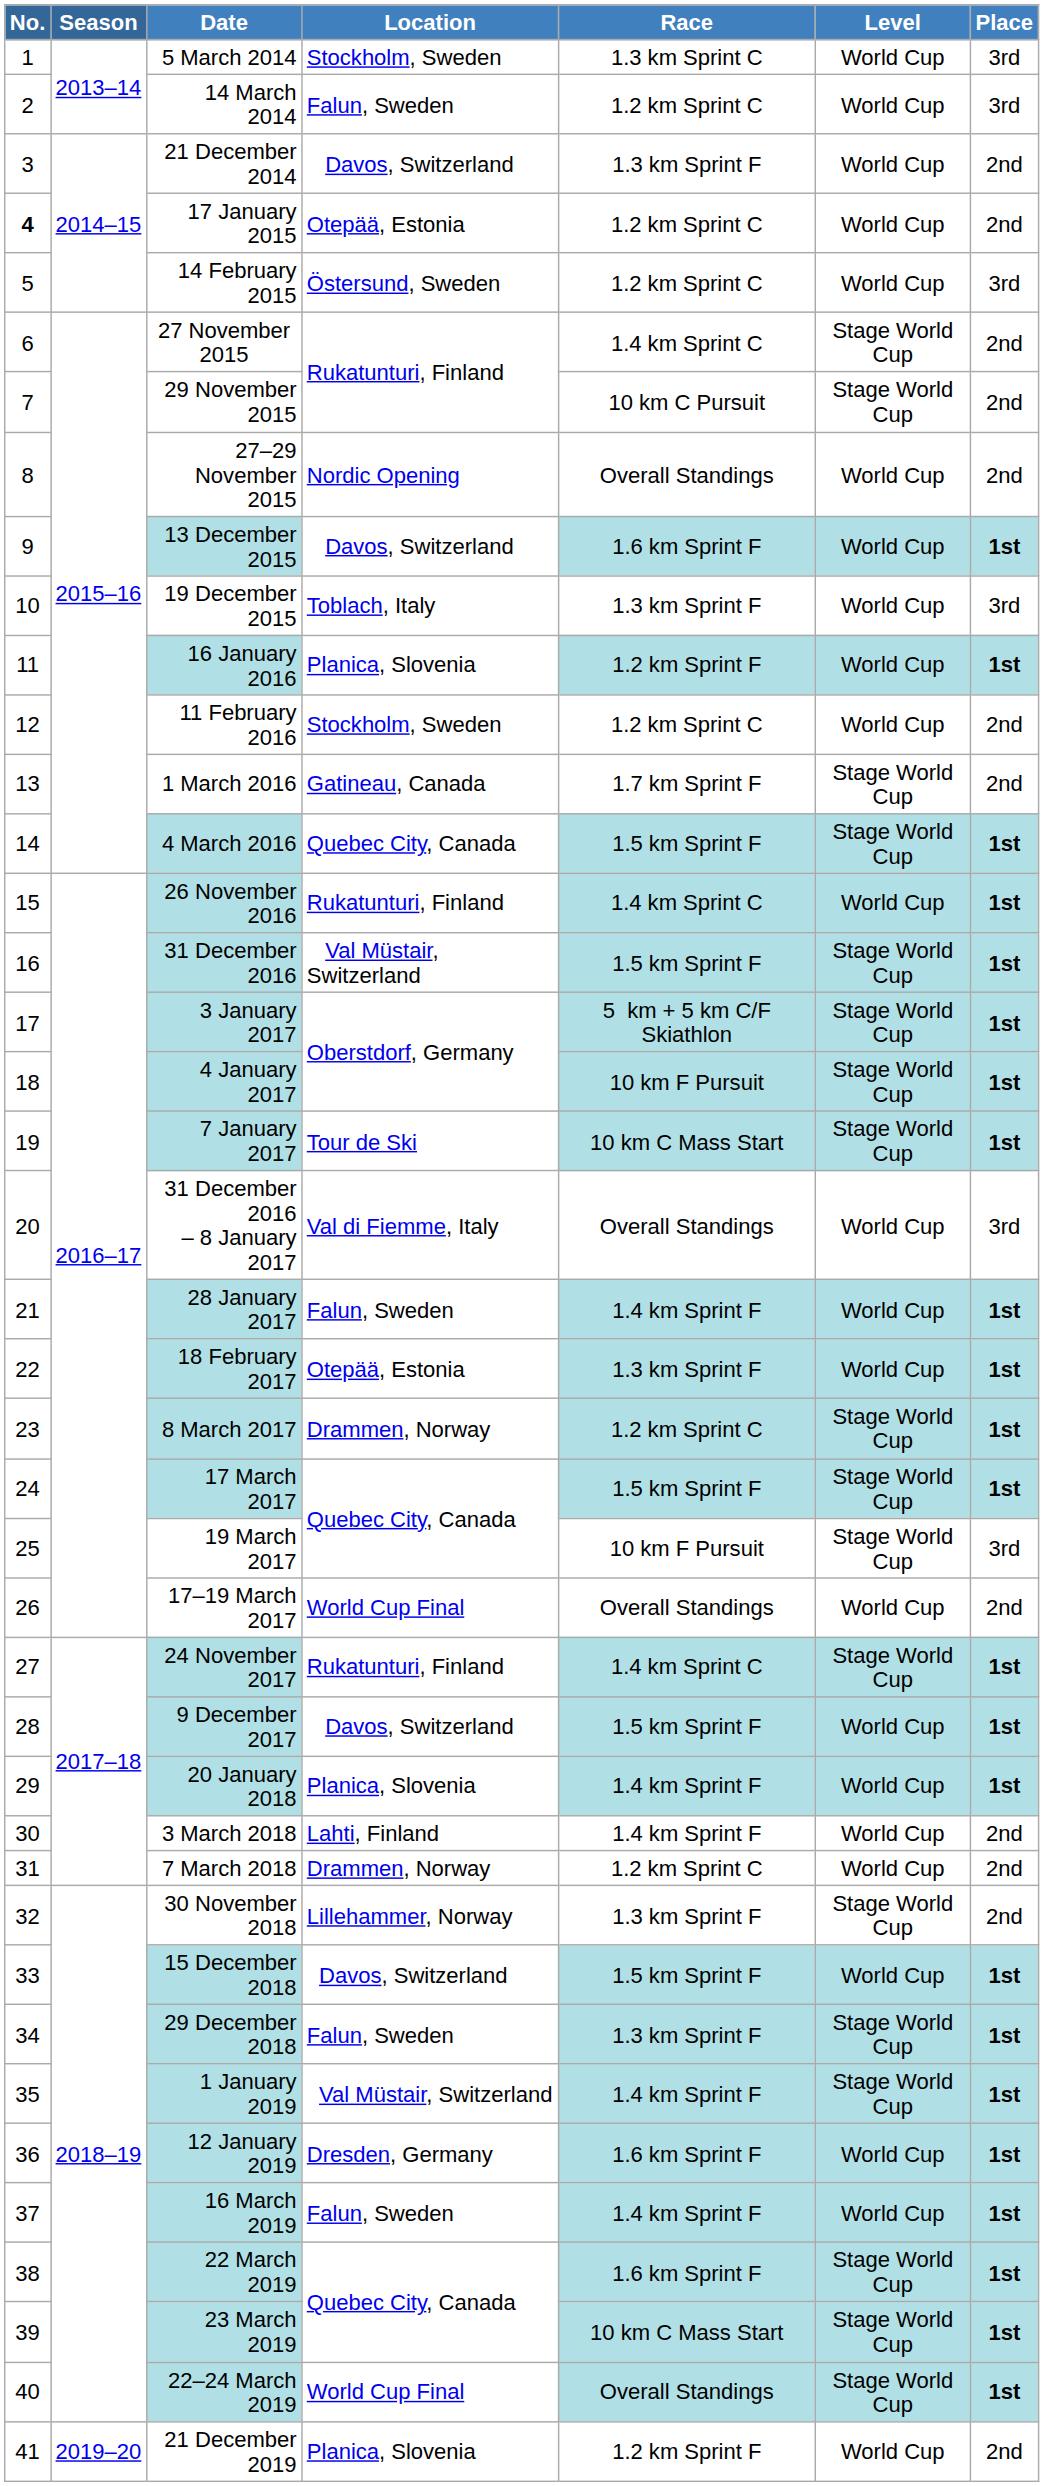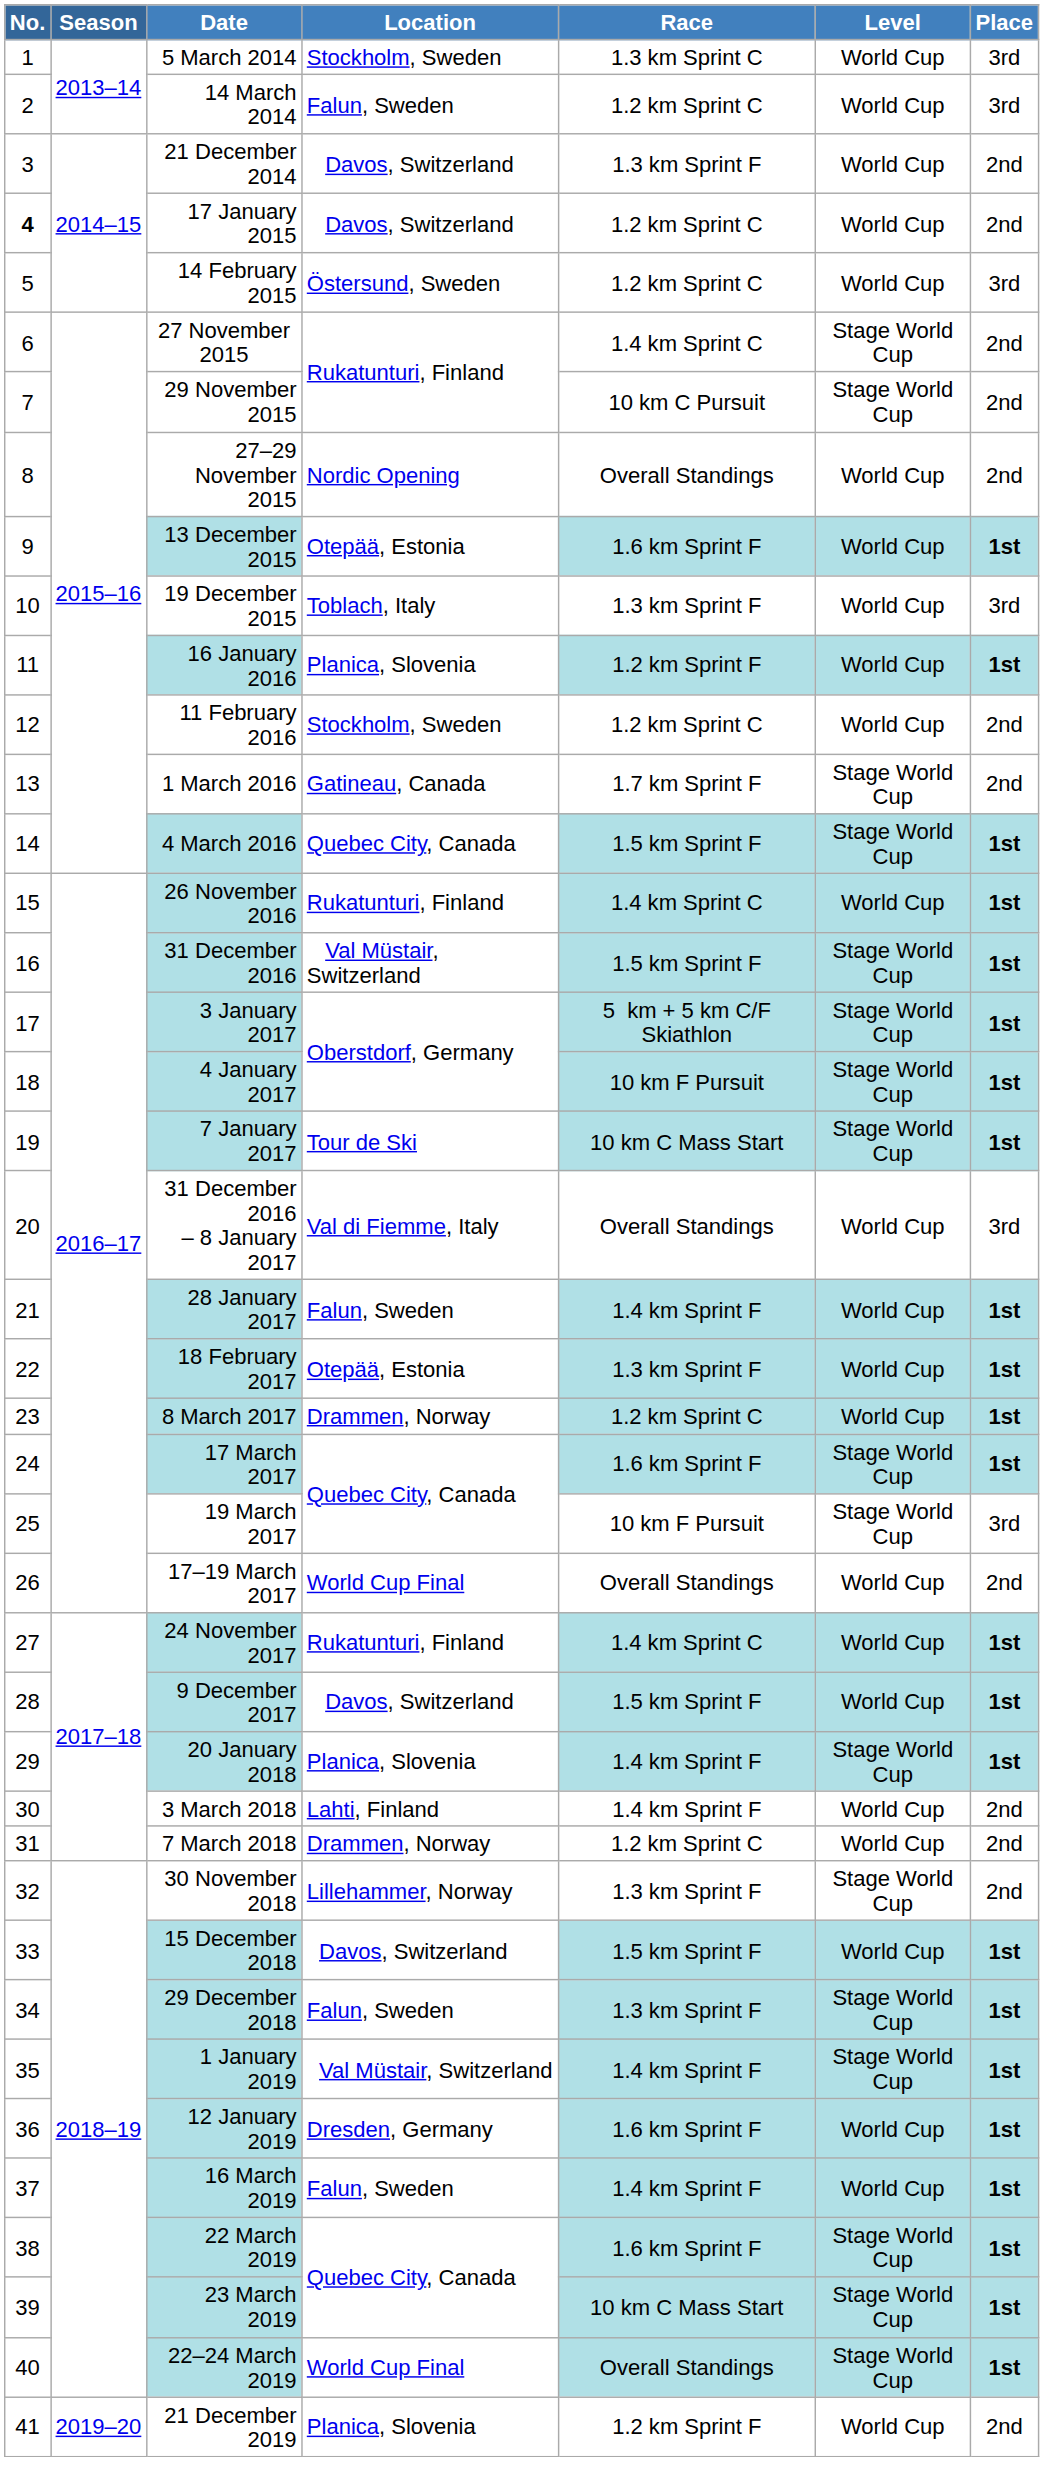(386, 224) Otepää, Estonia -> (410, 224) Davos, Switzerland
(410, 546) Davos, Switzerland -> (386, 546) Otepää, Estonia
(893, 1429) Stage World Cup -> (893, 1416) World Cup
(687, 1488) 1.5 km Sprint F -> (687, 1464) 1.6 km Sprint F
(893, 1667) Stage World Cup -> (893, 1642) World Cup
(893, 1786) World Cup -> (893, 1761) Stage World Cup
